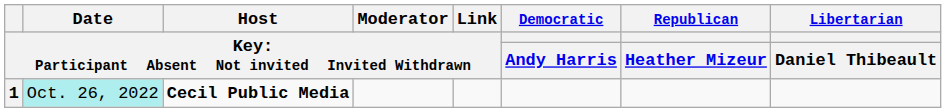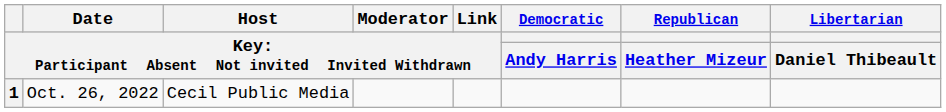(93, 93) paleturquoise background -> (93, 93) no background
(258, 93) bold -> (258, 93) normal
